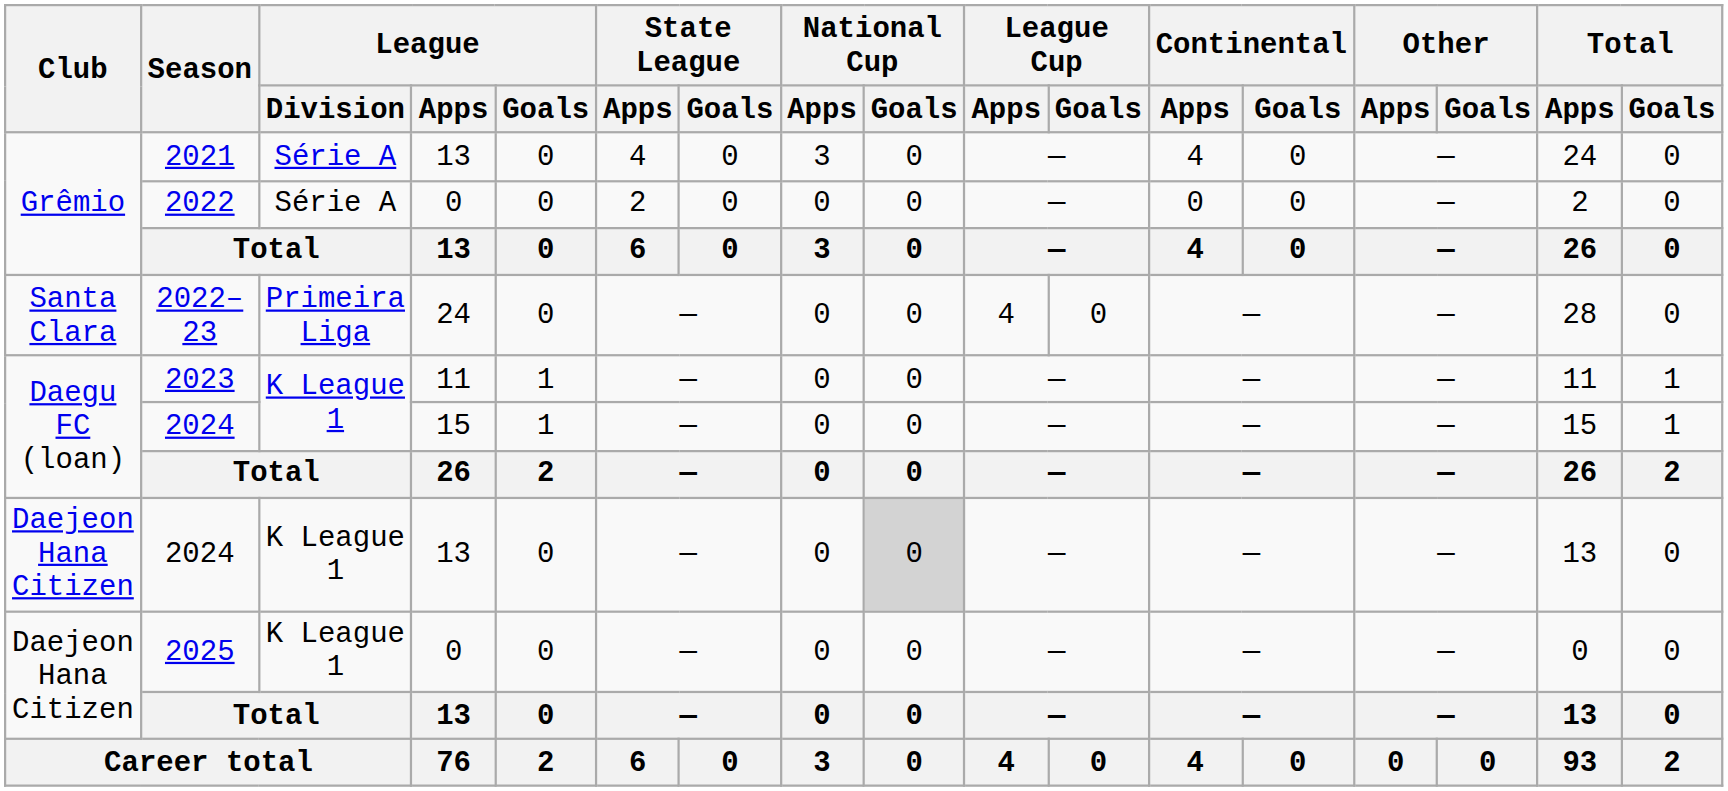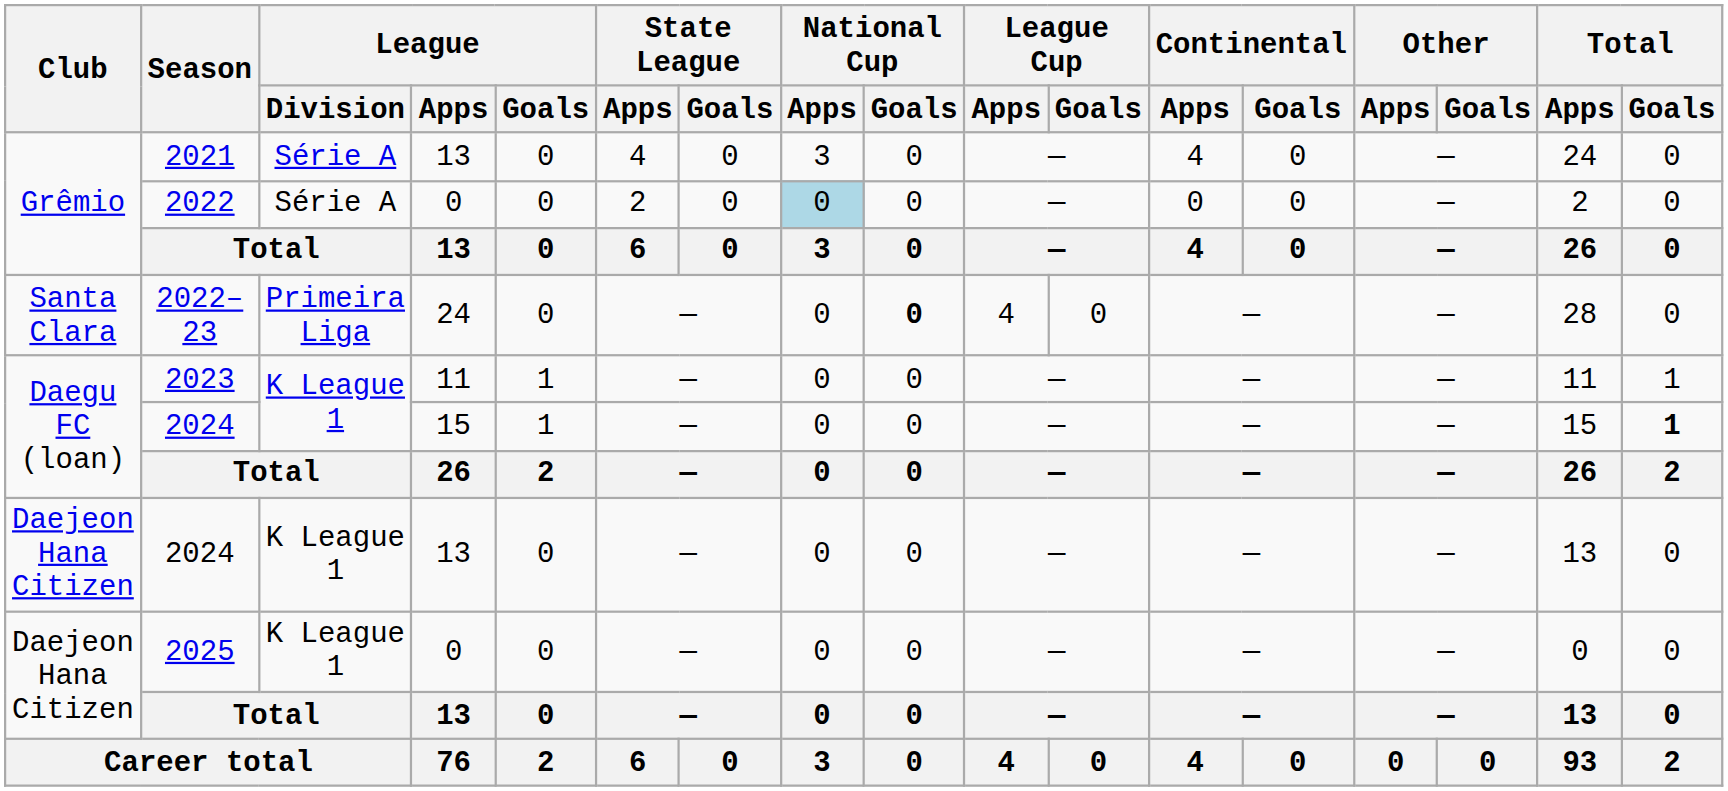(822, 204) no background -> (822, 204) lightblue background
(914, 315) normal -> (914, 315) bold
(1672, 426) normal -> (1672, 426) bold
(914, 554) lightgrey background -> (914, 554) no background
